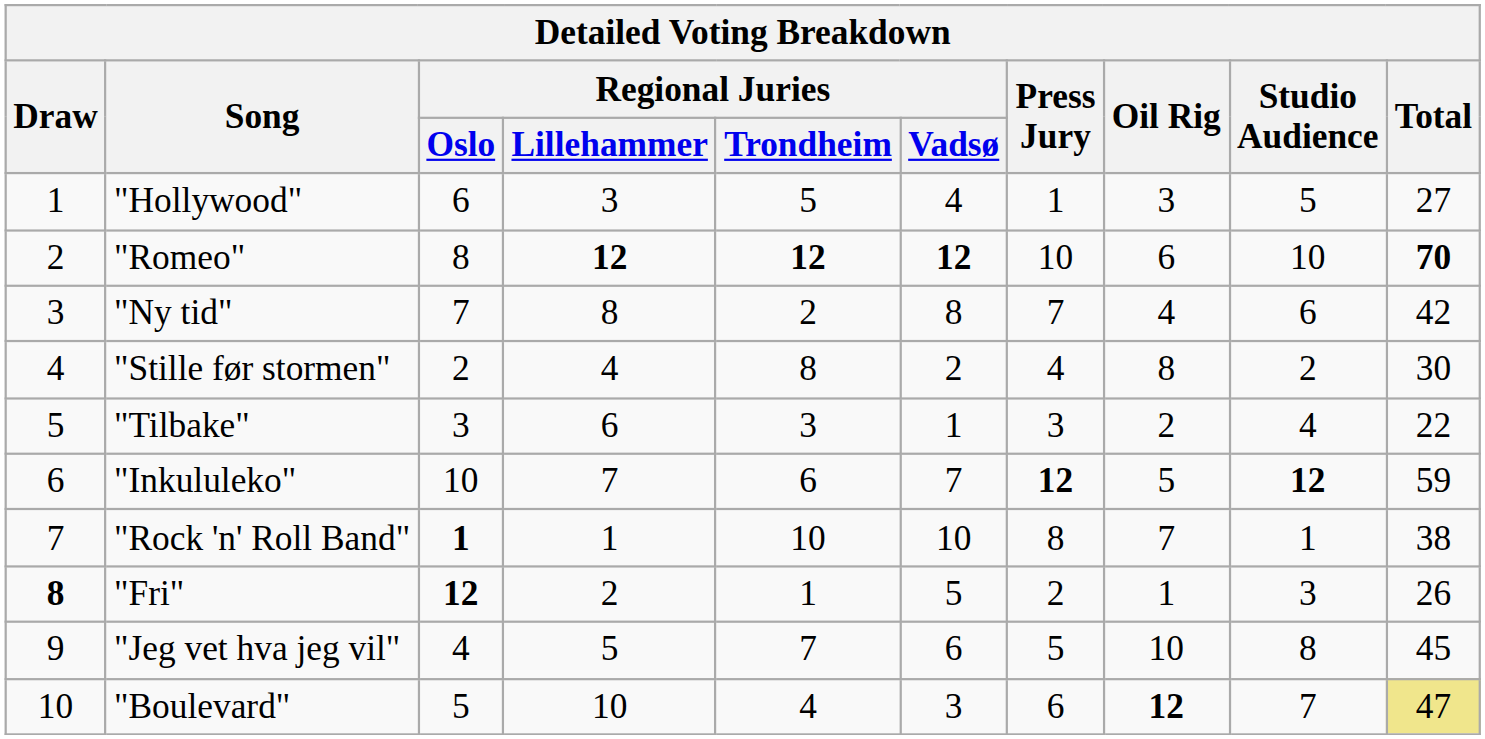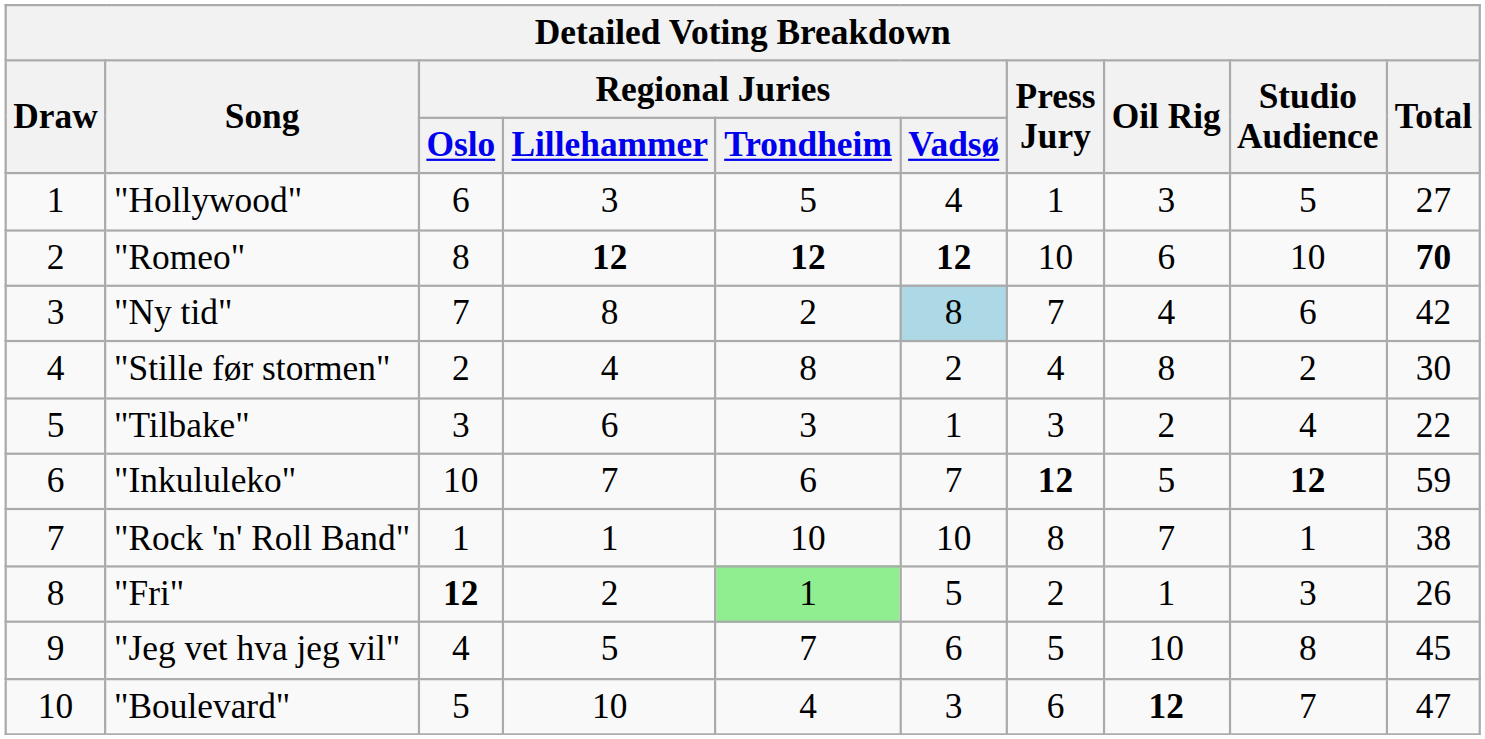(954, 312) no background -> (954, 312) lightblue background
(461, 537) bold -> (461, 537) normal
(56, 593) bold -> (56, 593) normal
(808, 593) no background -> (808, 593) lightgreen background
(1433, 705) khaki background -> (1433, 705) no background
